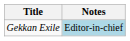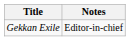(94, 28) lightblue background -> (94, 28) no background
